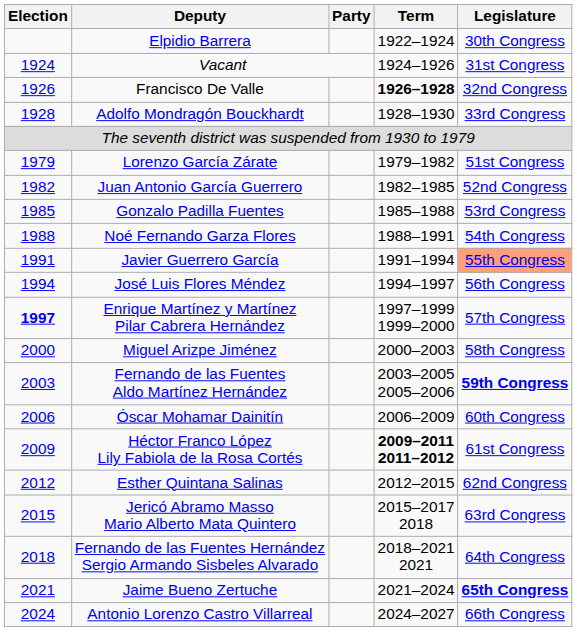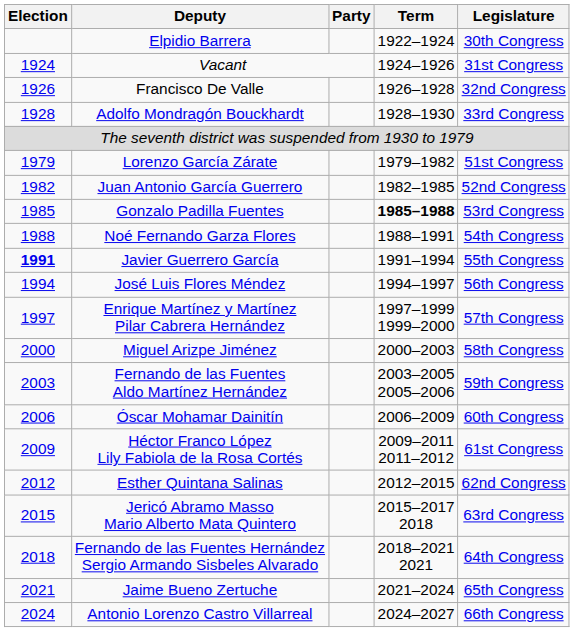(416, 89) bold -> (416, 89) normal
(416, 211) normal -> (416, 211) bold
(38, 260) normal -> (38, 260) bold
(515, 260) lightsalmon background -> (514, 260) no background
(38, 317) bold -> (38, 317) normal
(515, 383) bold -> (514, 383) normal
(416, 449) bold -> (416, 449) normal
(515, 590) bold -> (514, 590) normal
